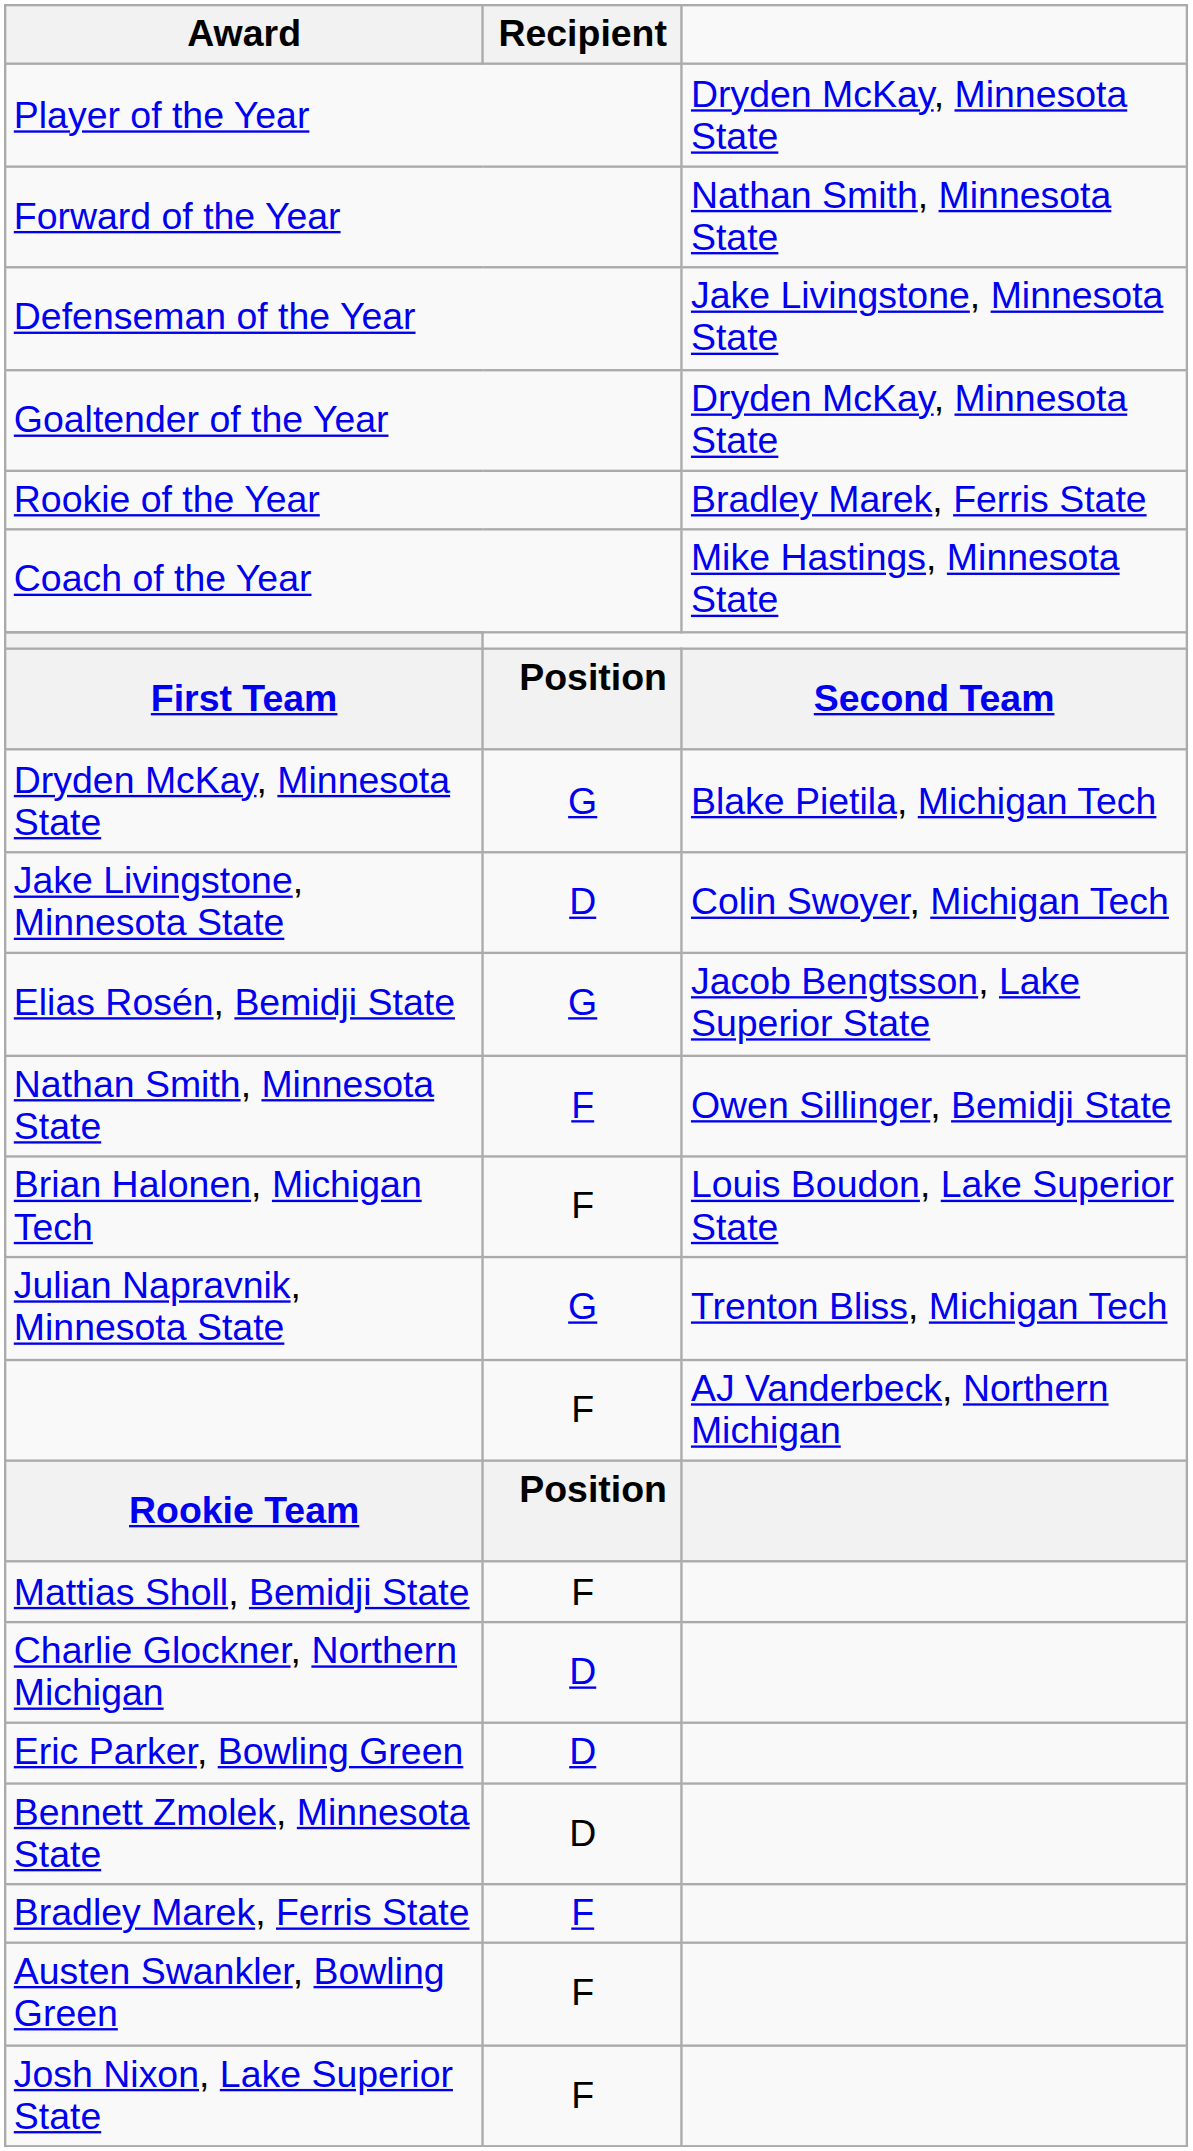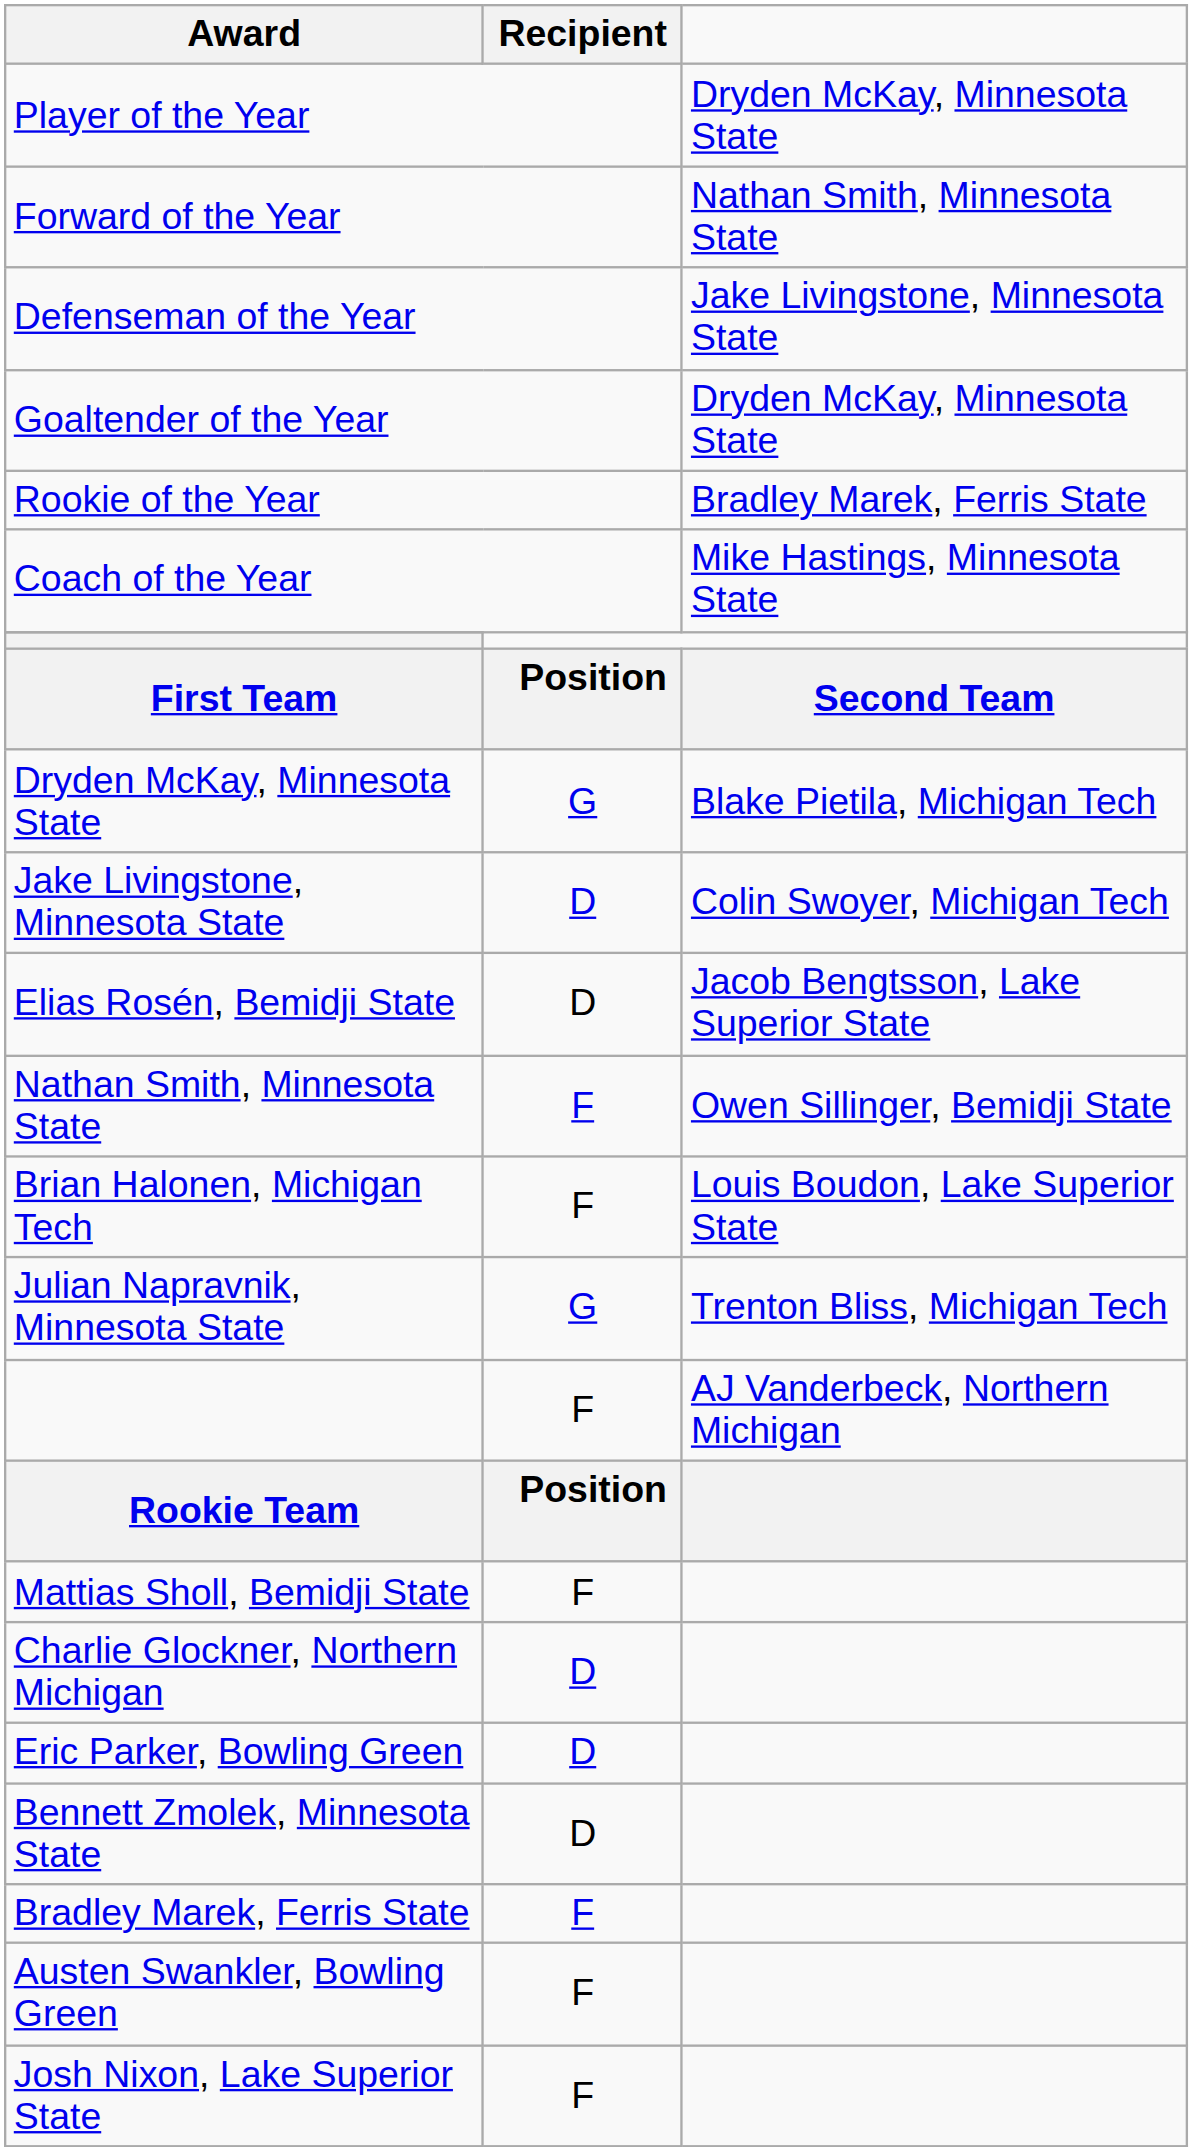(583, 1003) G -> (583, 1003) D
